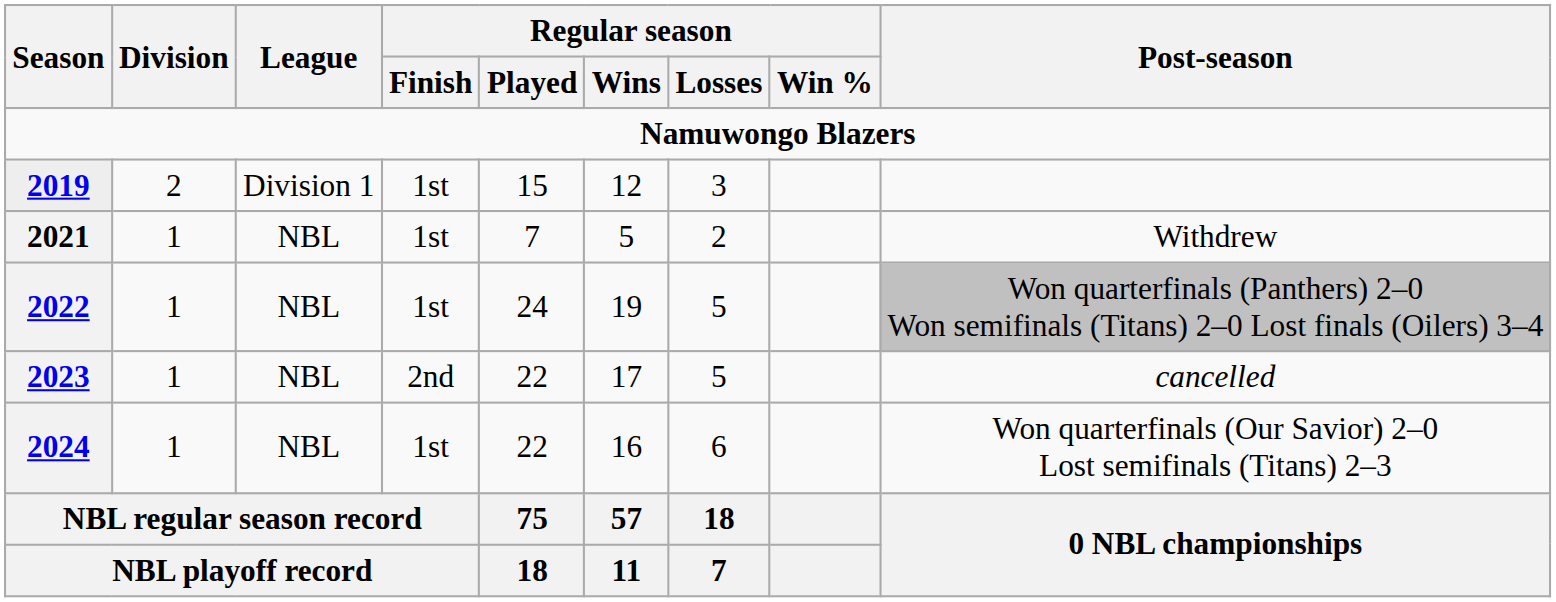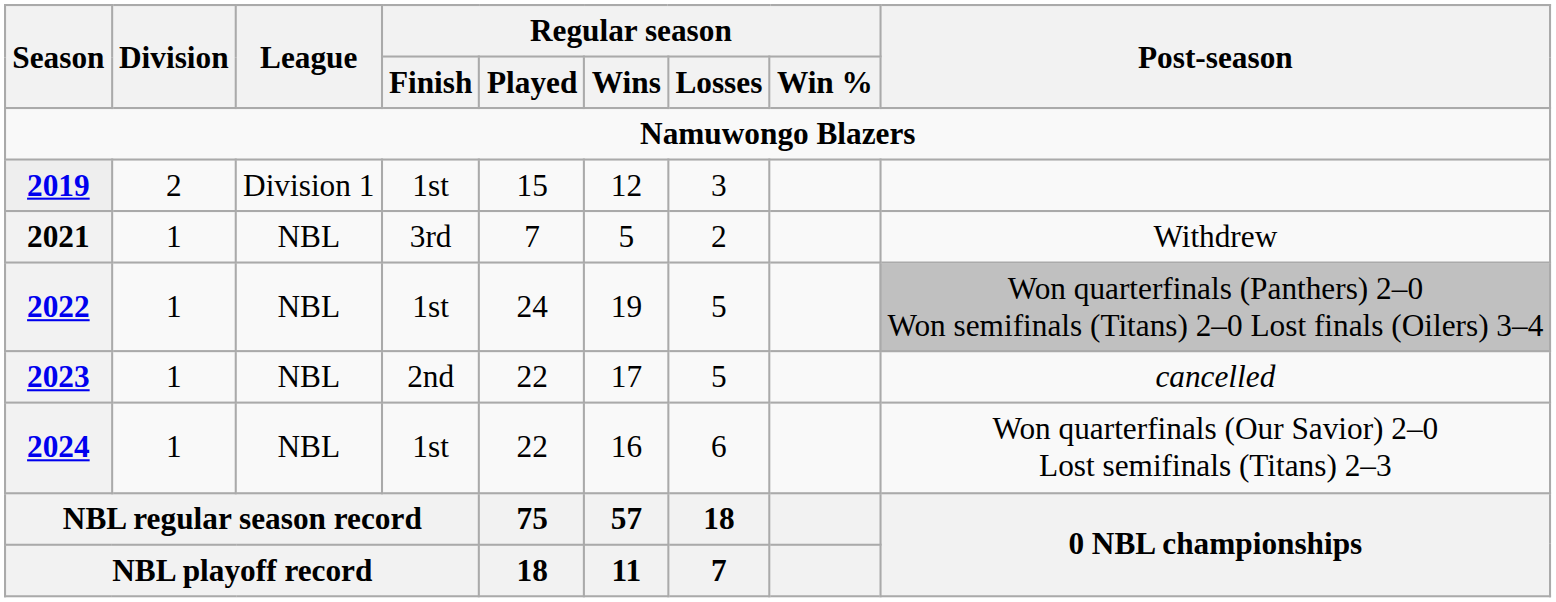(431, 237) 1st -> (431, 237) 3rd
